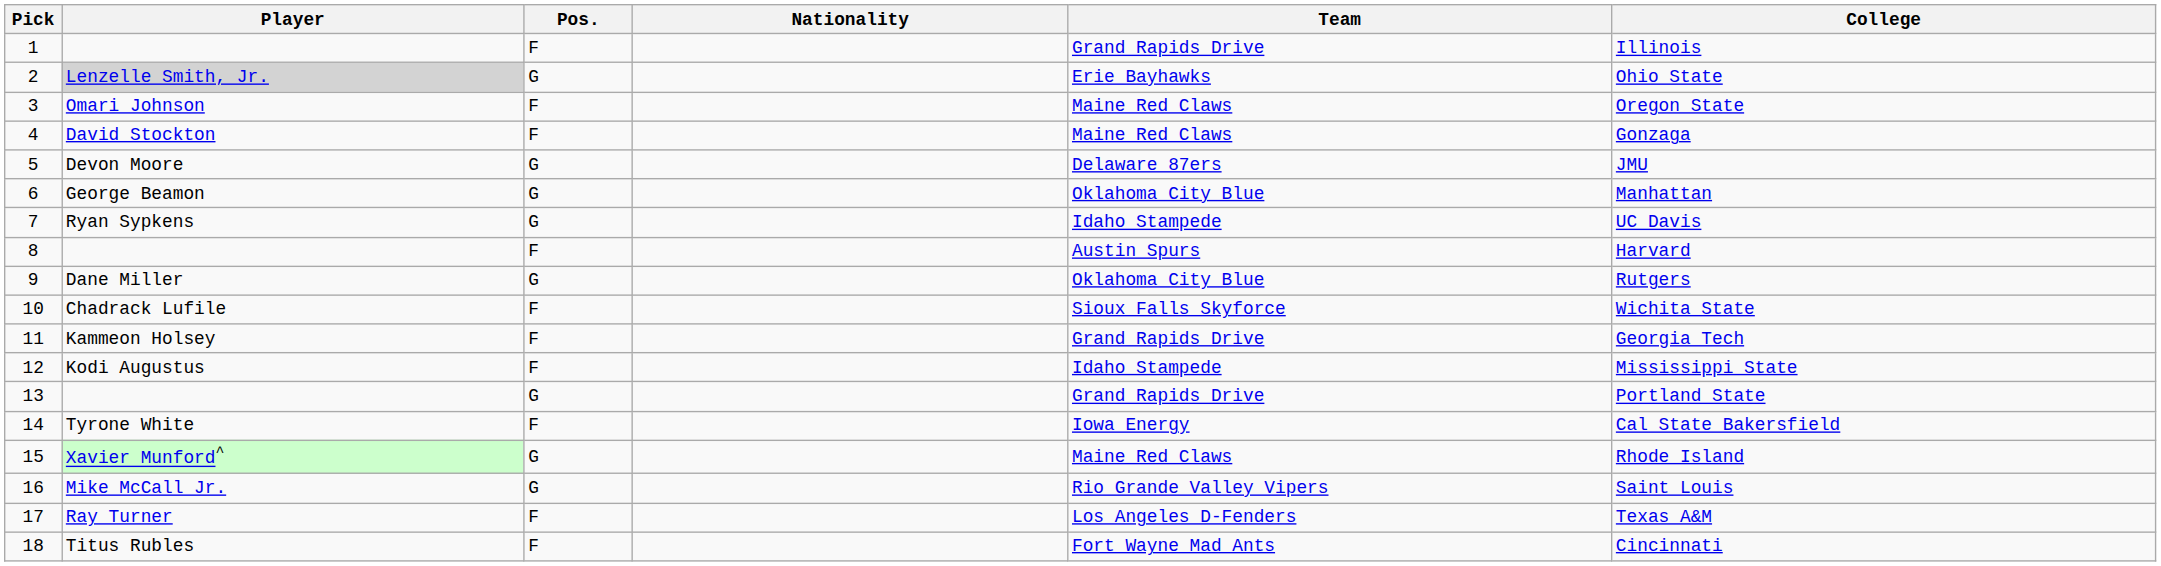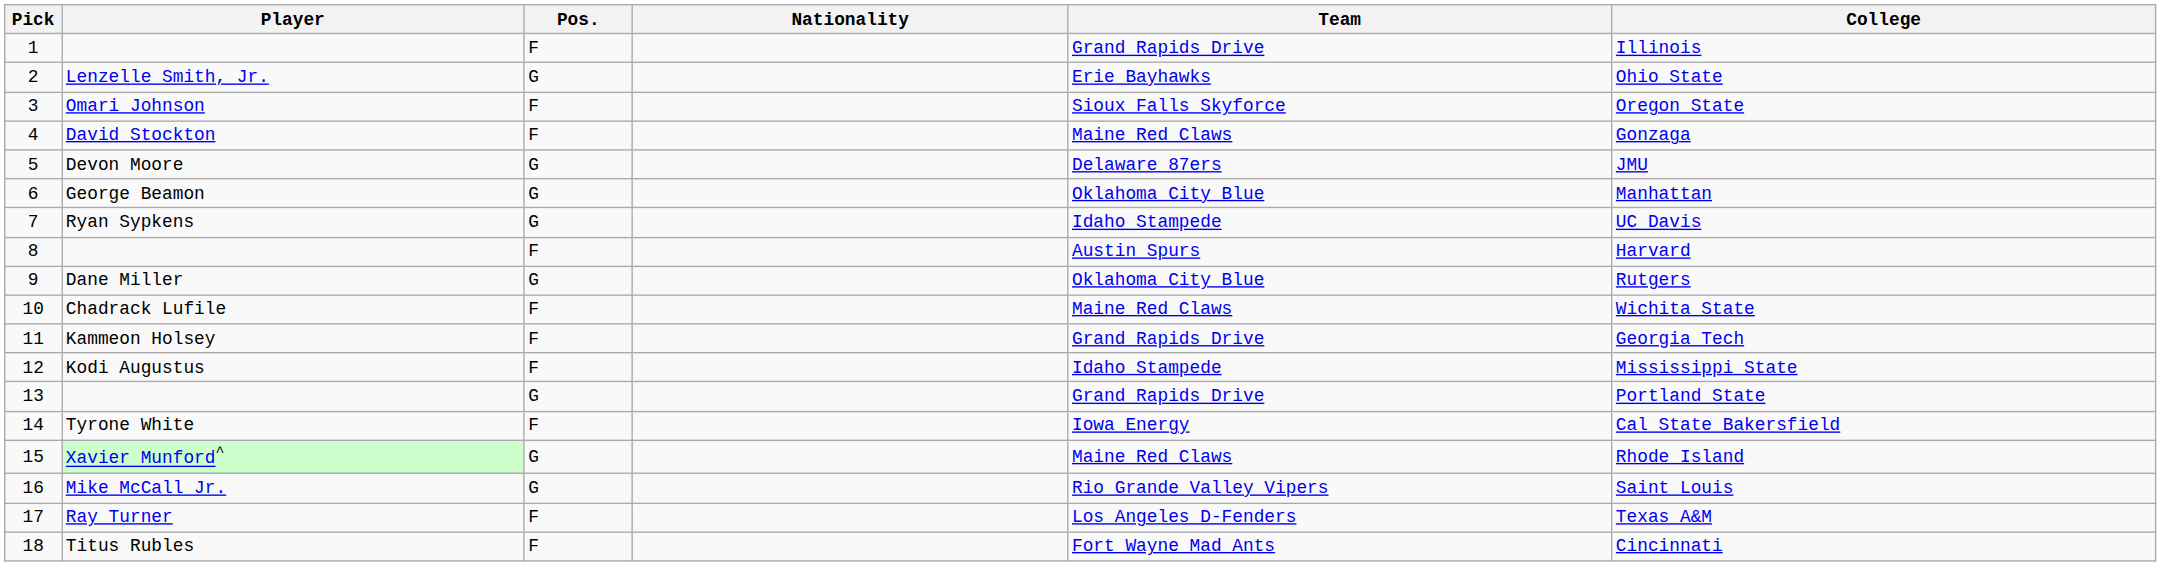(167, 77) lightgrey background -> (167, 77) no background
(1152, 106) Maine Red Claws -> (1179, 106) Sioux Falls Skyforce
(1179, 309) Sioux Falls Skyforce -> (1152, 309) Maine Red Claws
